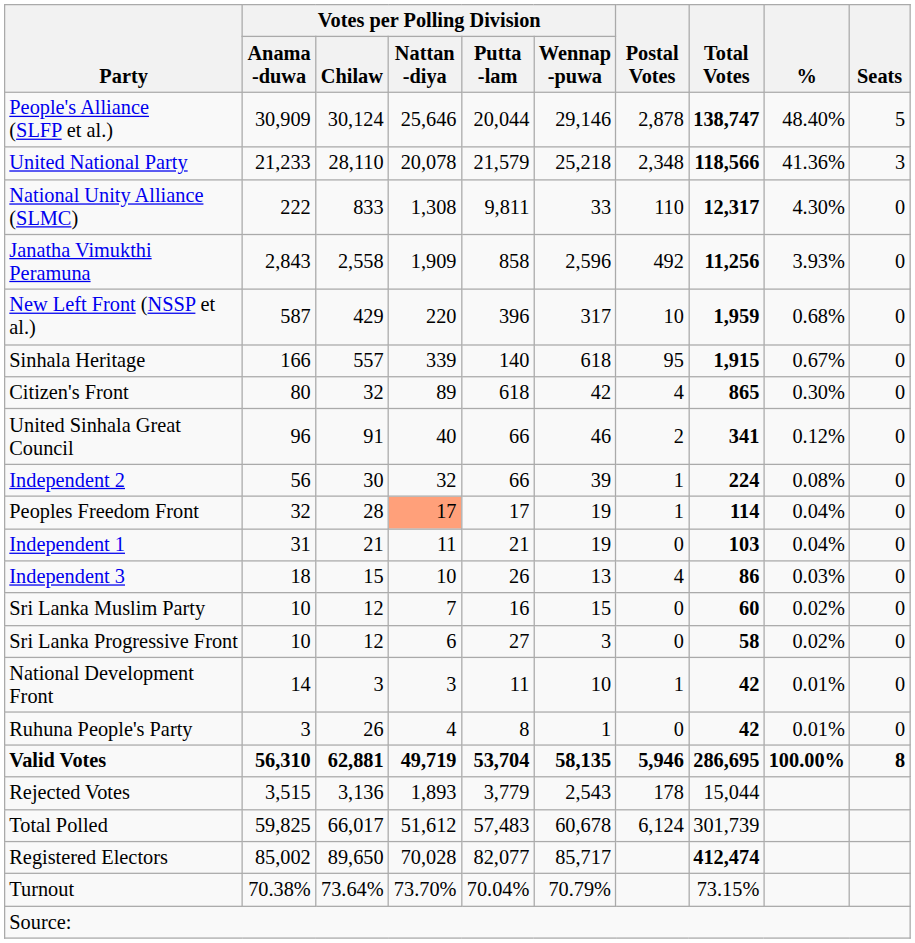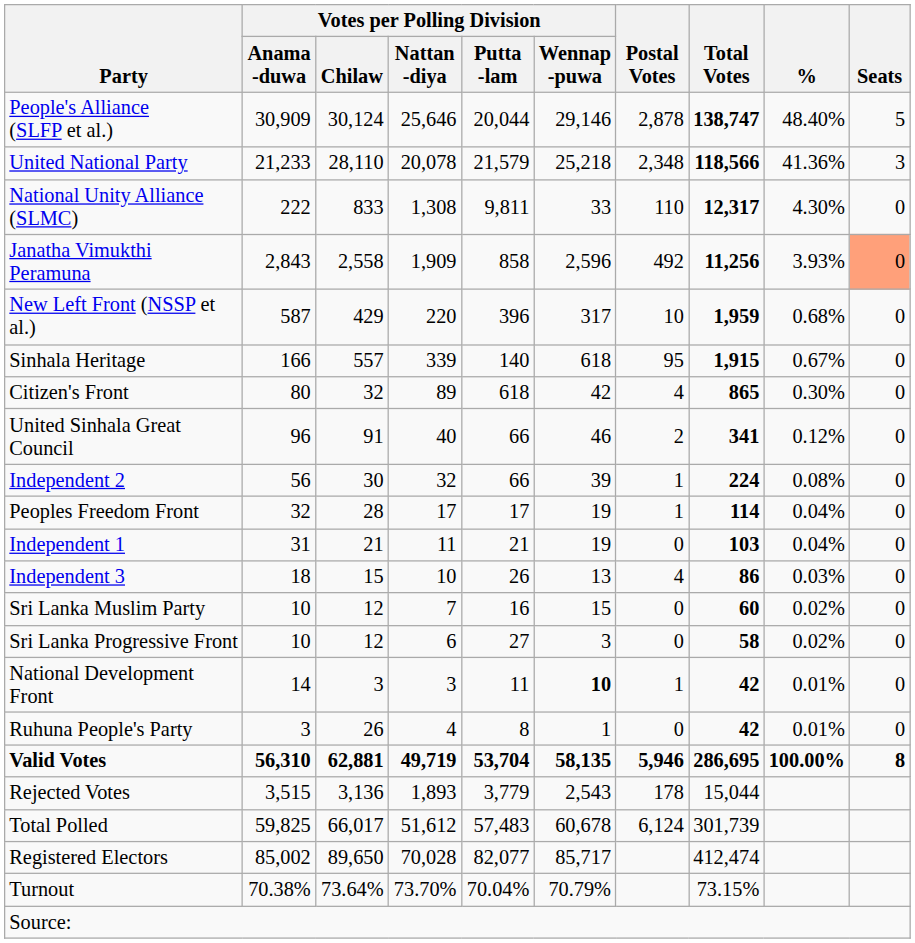(900, 261) no background -> (900, 261) lightsalmon background
(446, 512) lightsalmon background -> (446, 512) no background
(601, 684) normal -> (601, 684) bold
(726, 857) bold -> (726, 857) normal
